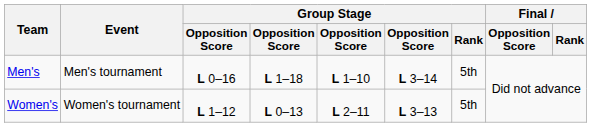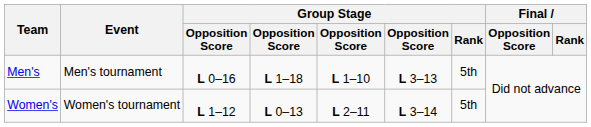(418, 79) L 3–14 -> (418, 79) L 3–13
(418, 112) L 3–13 -> (418, 112) L 3–14
